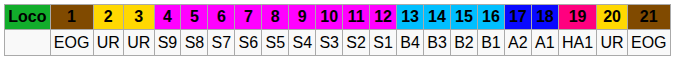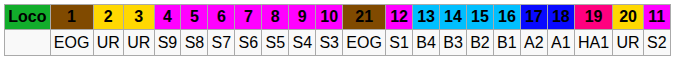columns swapped: (356, 17) <-> (649, 17)
